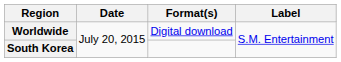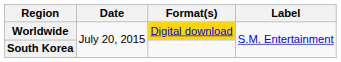(192, 31) no background -> (192, 31) gold background
